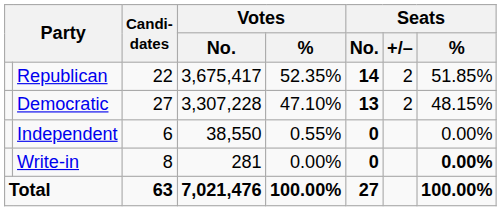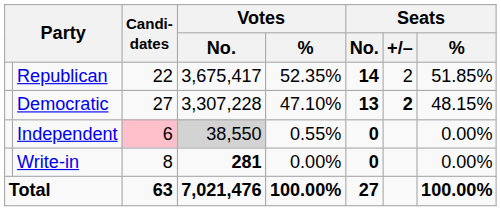(408, 104) normal -> (408, 104) bold
(168, 133) no background -> (168, 133) pink background
(234, 133) no background -> (234, 133) lightgrey background
(246, 162) normal -> (246, 162) bold
(467, 162) bold -> (467, 162) normal
